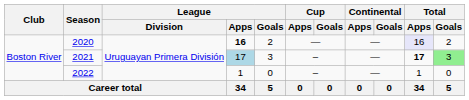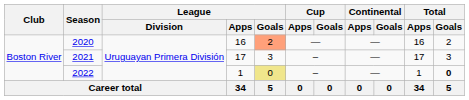(240, 42) bold -> (240, 42) normal
(270, 42) no background -> (270, 42) lightsalmon background
(419, 42) lavender background -> (419, 42) no background
(240, 57) lightblue background -> (240, 57) no background
(419, 57) bold -> (419, 57) normal
(449, 57) lightgreen background -> (449, 57) no background
(270, 73) no background -> (270, 73) khaki background
(449, 73) normal -> (449, 73) bold
